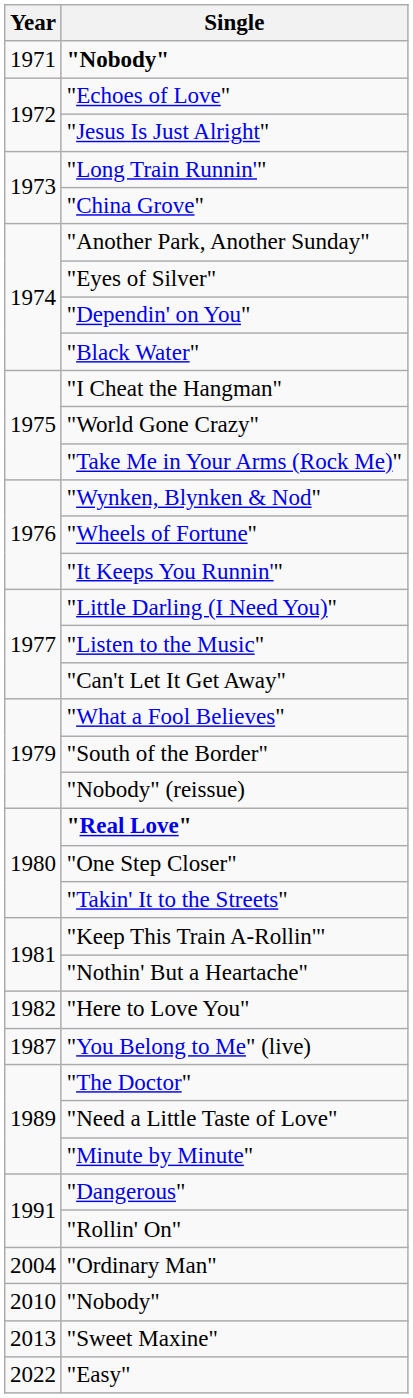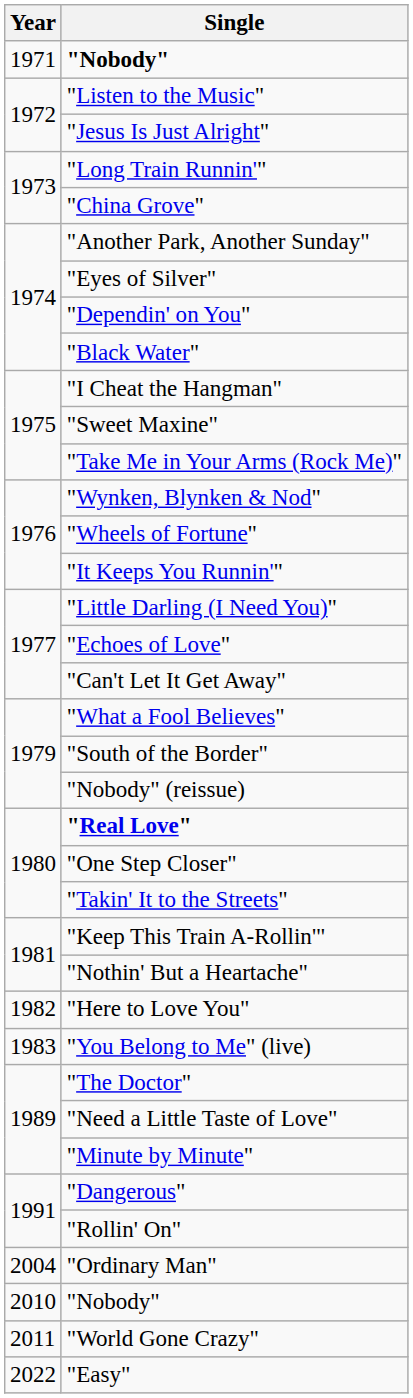(148, 95) "Echoes of Love" -> (165, 95) "Listen to the Music"
(163, 424) "World Gone Crazy" -> (142, 424) "Sweet Maxine"
(165, 643) "Listen to the Music" -> (148, 643) "Echoes of Love"
(33, 1045) 1987 -> (33, 1045) 1983
(33, 1338) 2013 -> (33, 1338) 2011
(142, 1338) "Sweet Maxine" -> (163, 1338) "World Gone Crazy"
